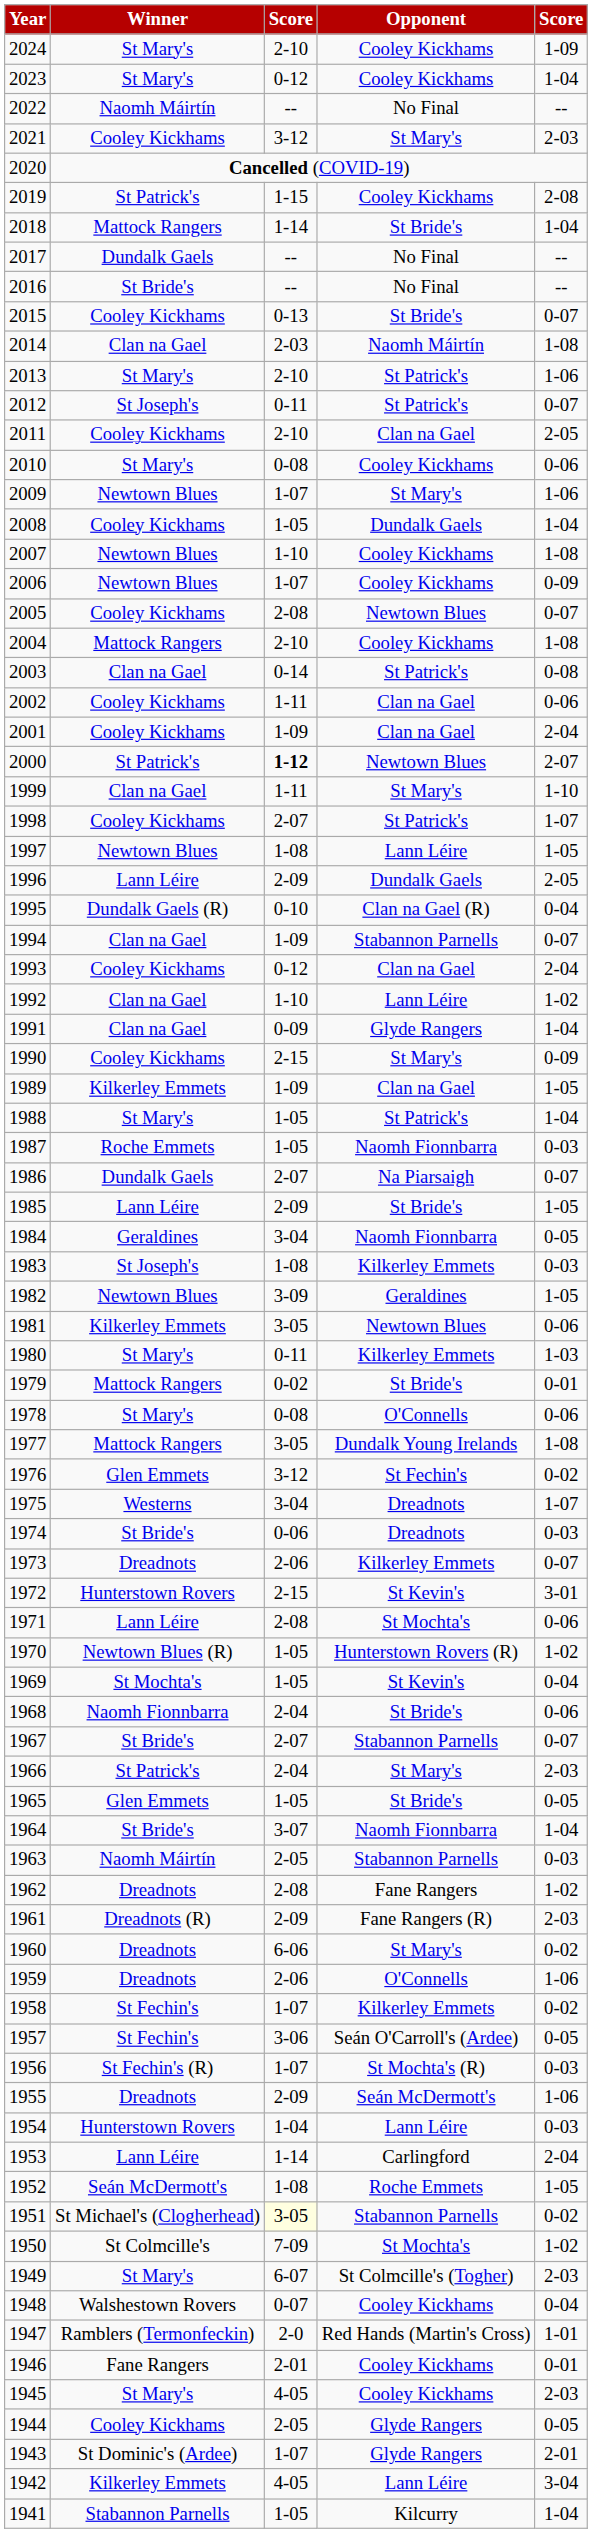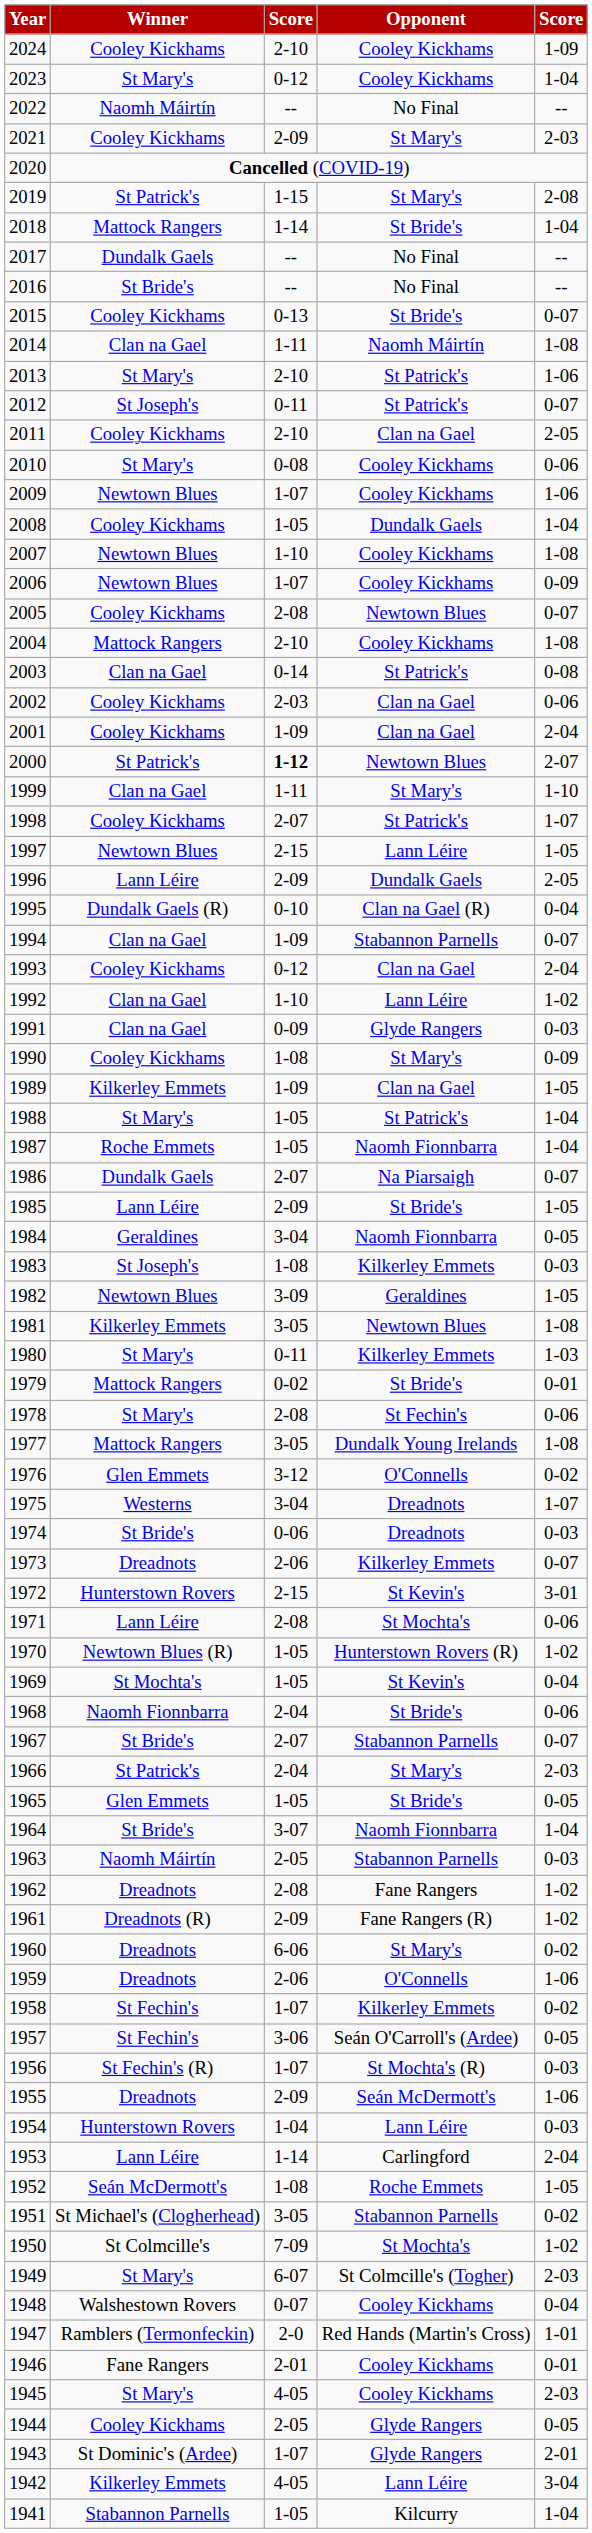(157, 49) St Mary's -> (158, 49) Cooley Kickhams
(291, 138) 3-12 -> (291, 138) 2-09
(426, 197) Cooley Kickhams -> (426, 197) St Mary's
(291, 345) 2-03 -> (291, 345) 1-11
(426, 494) St Mary's -> (426, 494) Cooley Kickhams
(291, 702) 1-11 -> (291, 702) 2-03
(291, 850) 1-08 -> (291, 850) 2-15
(561, 1028) 1-04 -> (561, 1028) 0-03
(291, 1058) 2-15 -> (291, 1058) 1-08
(561, 1147) 0-03 -> (561, 1147) 1-04
(561, 1325) 0-06 -> (561, 1325) 1-08
(291, 1414) 0-08 -> (291, 1414) 2-08
(426, 1414) O'Connells -> (426, 1414) St Fechin's
(426, 1474) St Fechin's -> (426, 1474) O'Connells
(561, 1919) 2-03 -> (561, 1919) 1-02
(291, 2216) lightyellow background -> (291, 2216) no background
